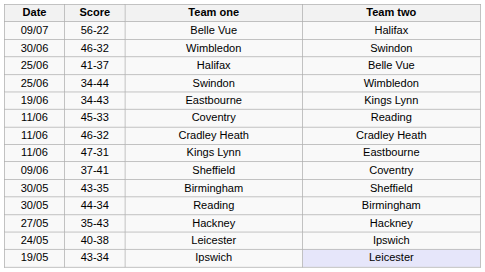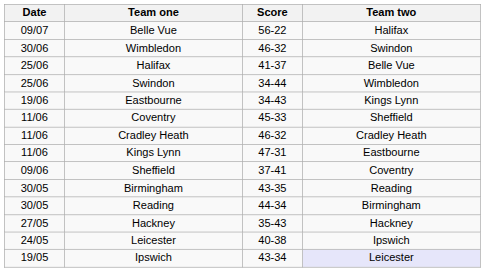columns swapped: (214, 13) <-> (95, 13)
(391, 118) Reading -> (391, 118) Sheffield
(391, 188) Sheffield -> (391, 188) Reading
